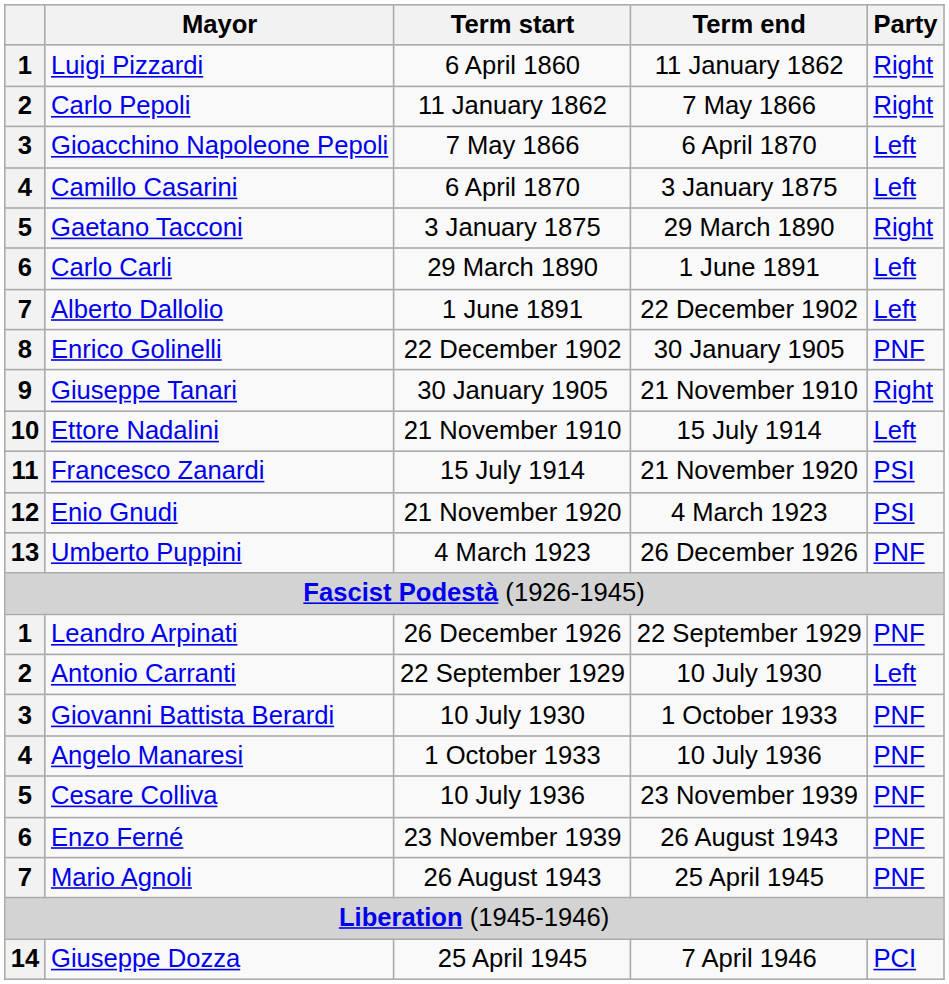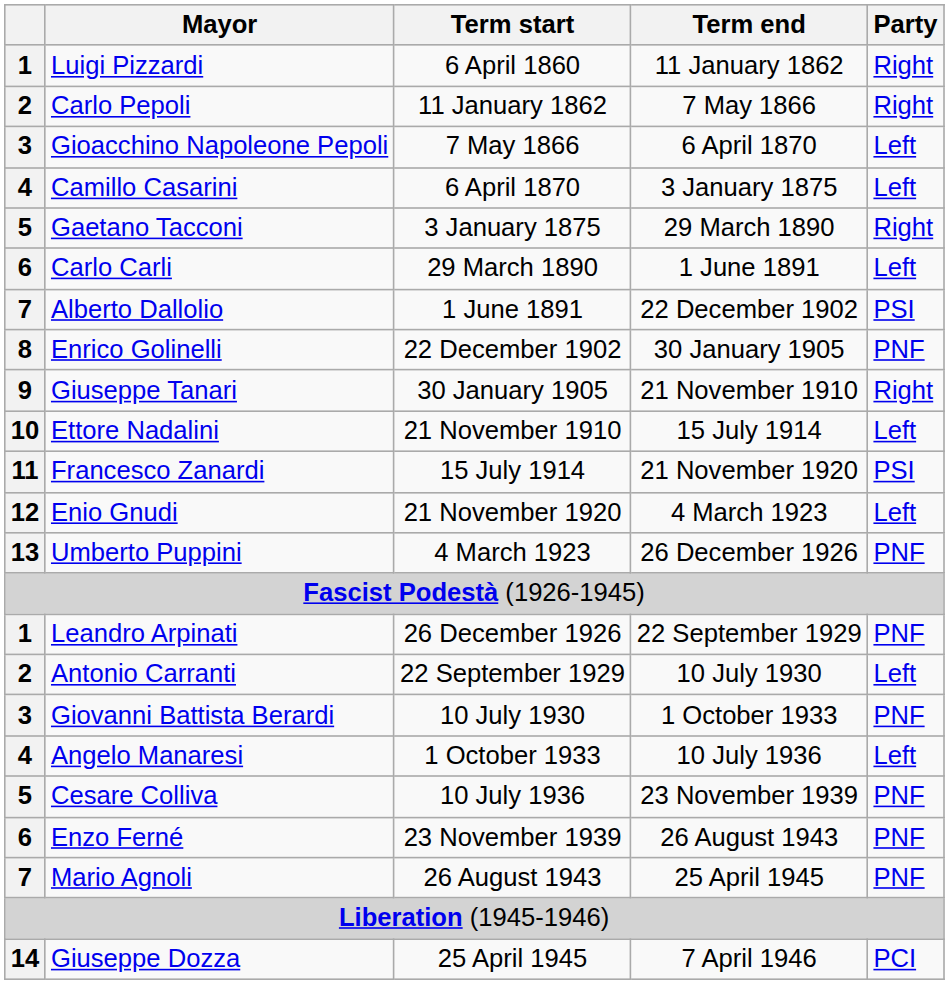(895, 308) Left -> (894, 308) PSI
(894, 512) PSI -> (895, 512) Left
(899, 755) PNF -> (895, 755) Left
